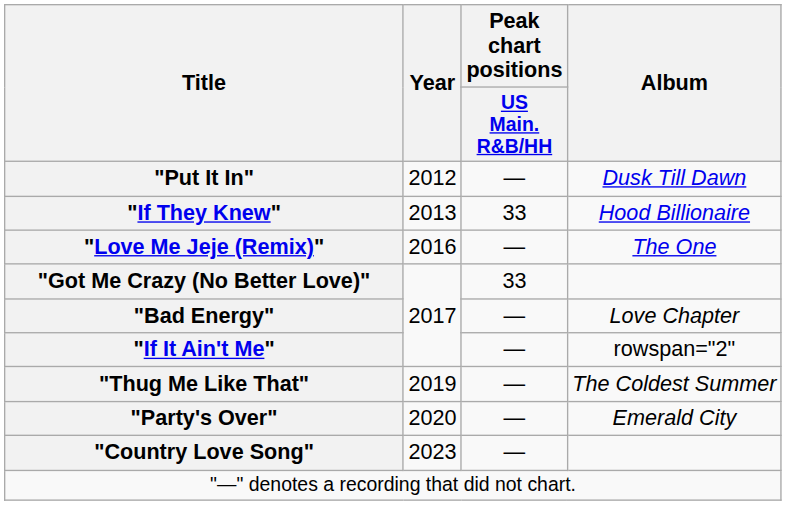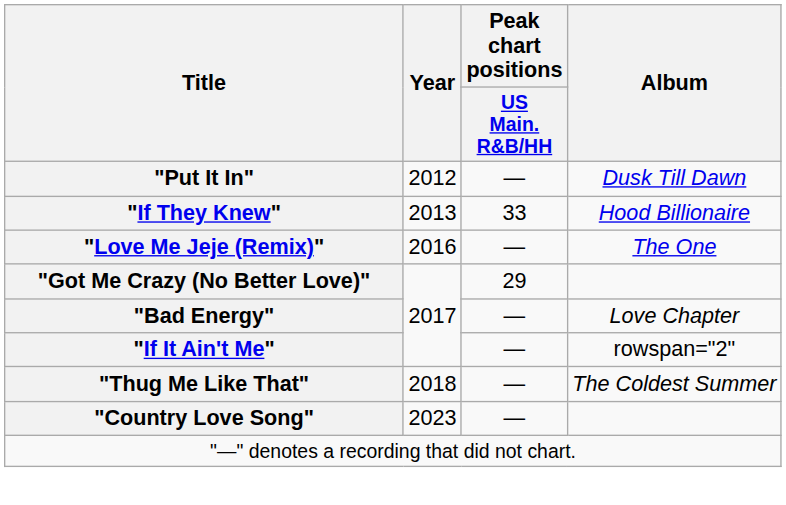(514, 281) 33 -> (514, 281) 29
(432, 383) 2019 -> (432, 383) 2018
- row: (204, 418)
